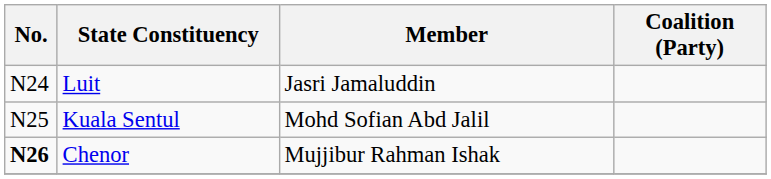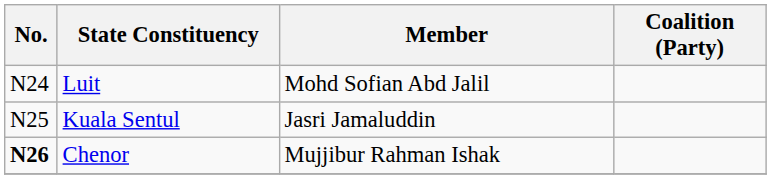(360, 83) Jasri Jamaluddin -> (387, 83) Mohd Sofian Abd Jalil
(387, 119) Mohd Sofian Abd Jalil -> (360, 119) Jasri Jamaluddin
